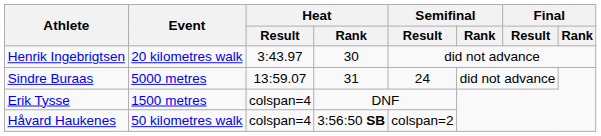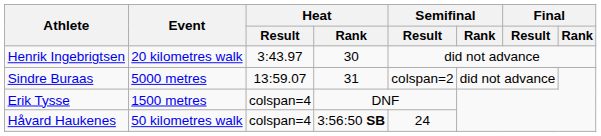(422, 79) 24 -> (422, 79) colspan=2
(422, 121) colspan=2 -> (422, 121) 24
